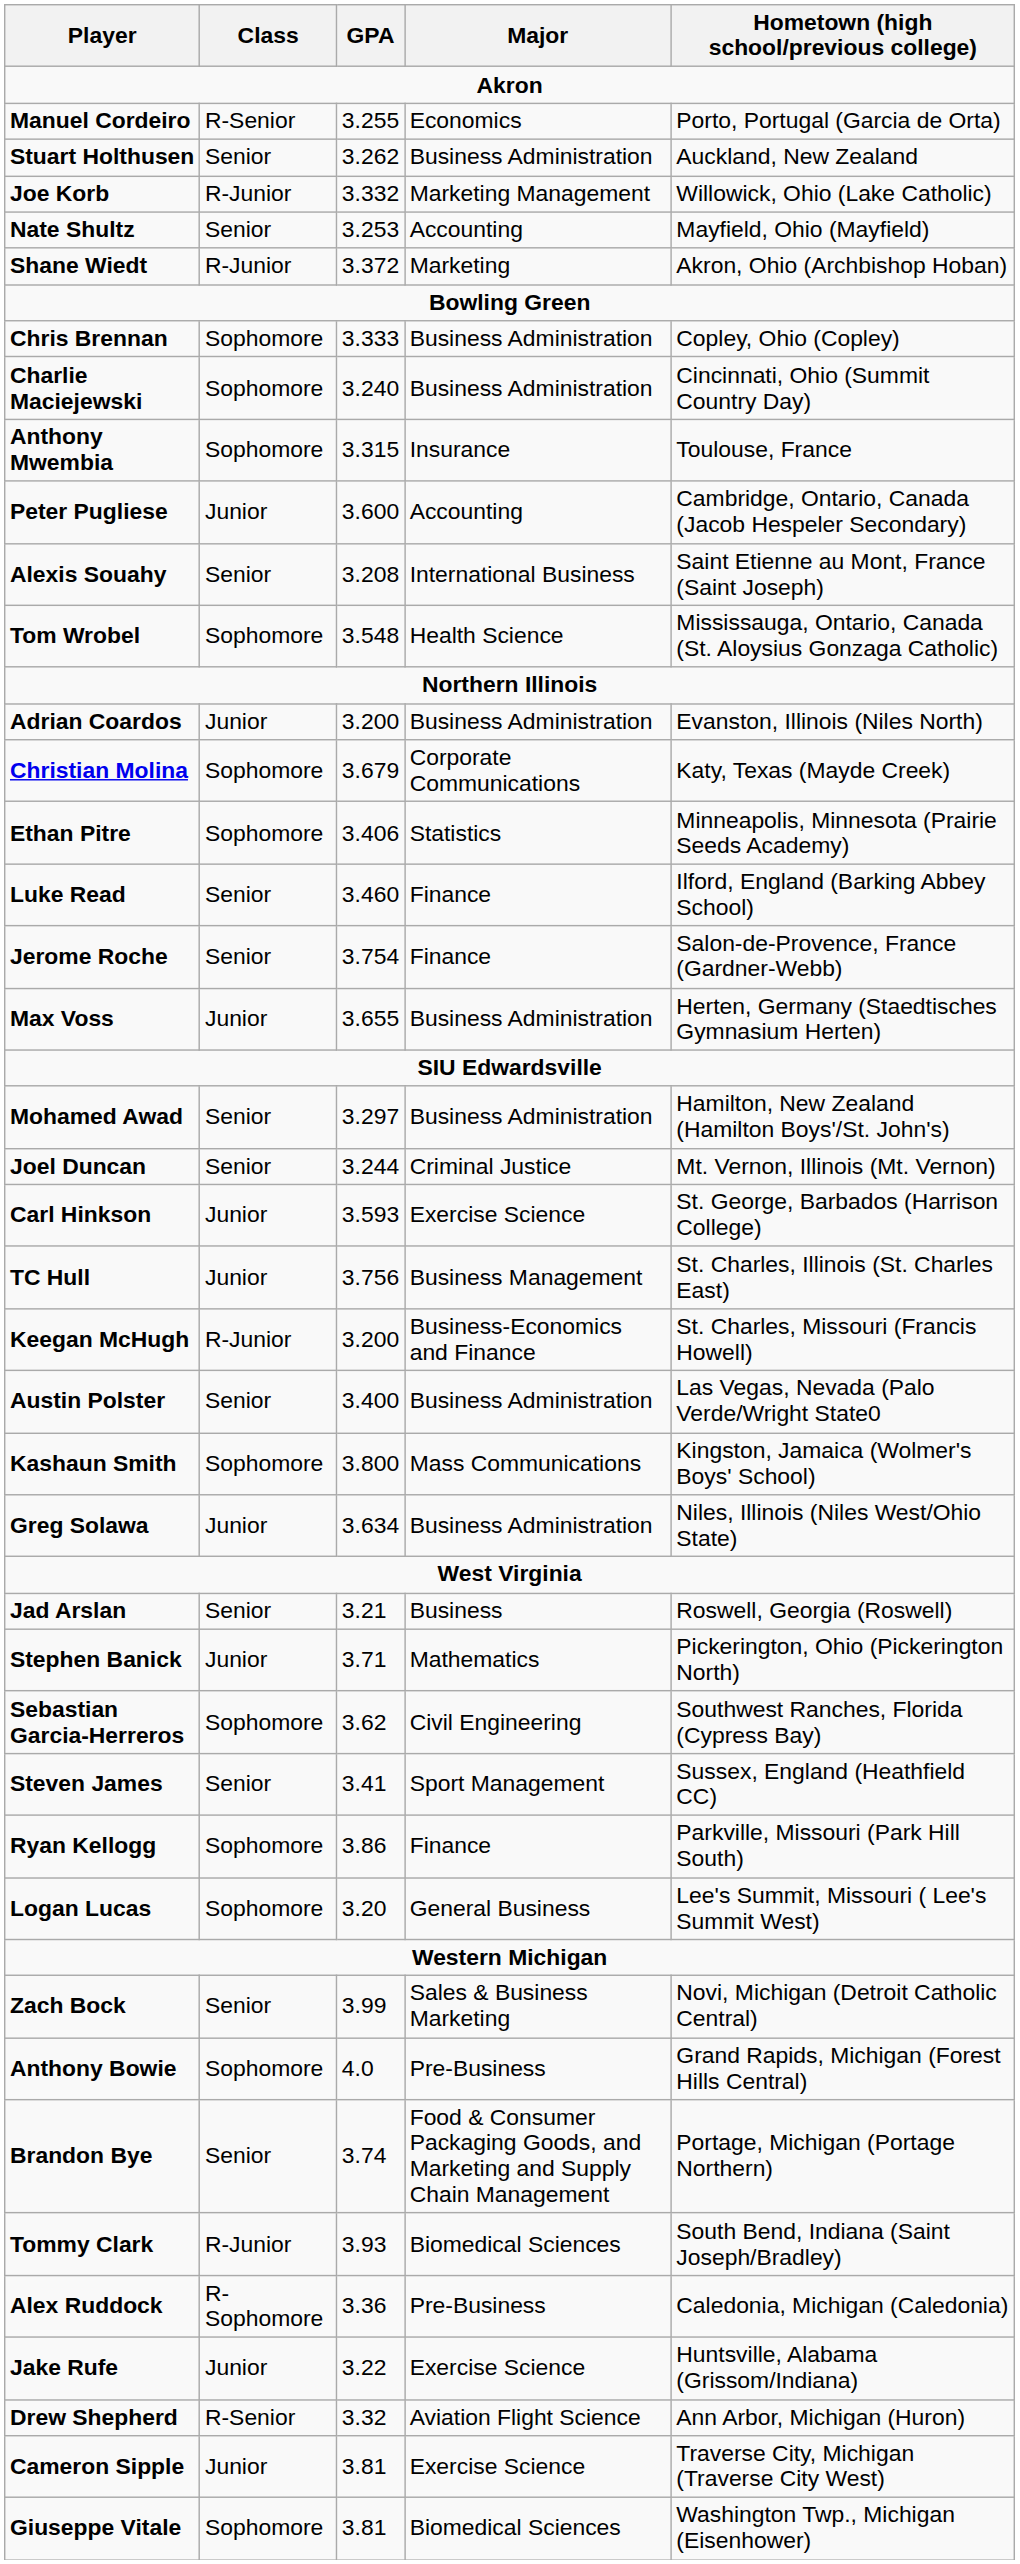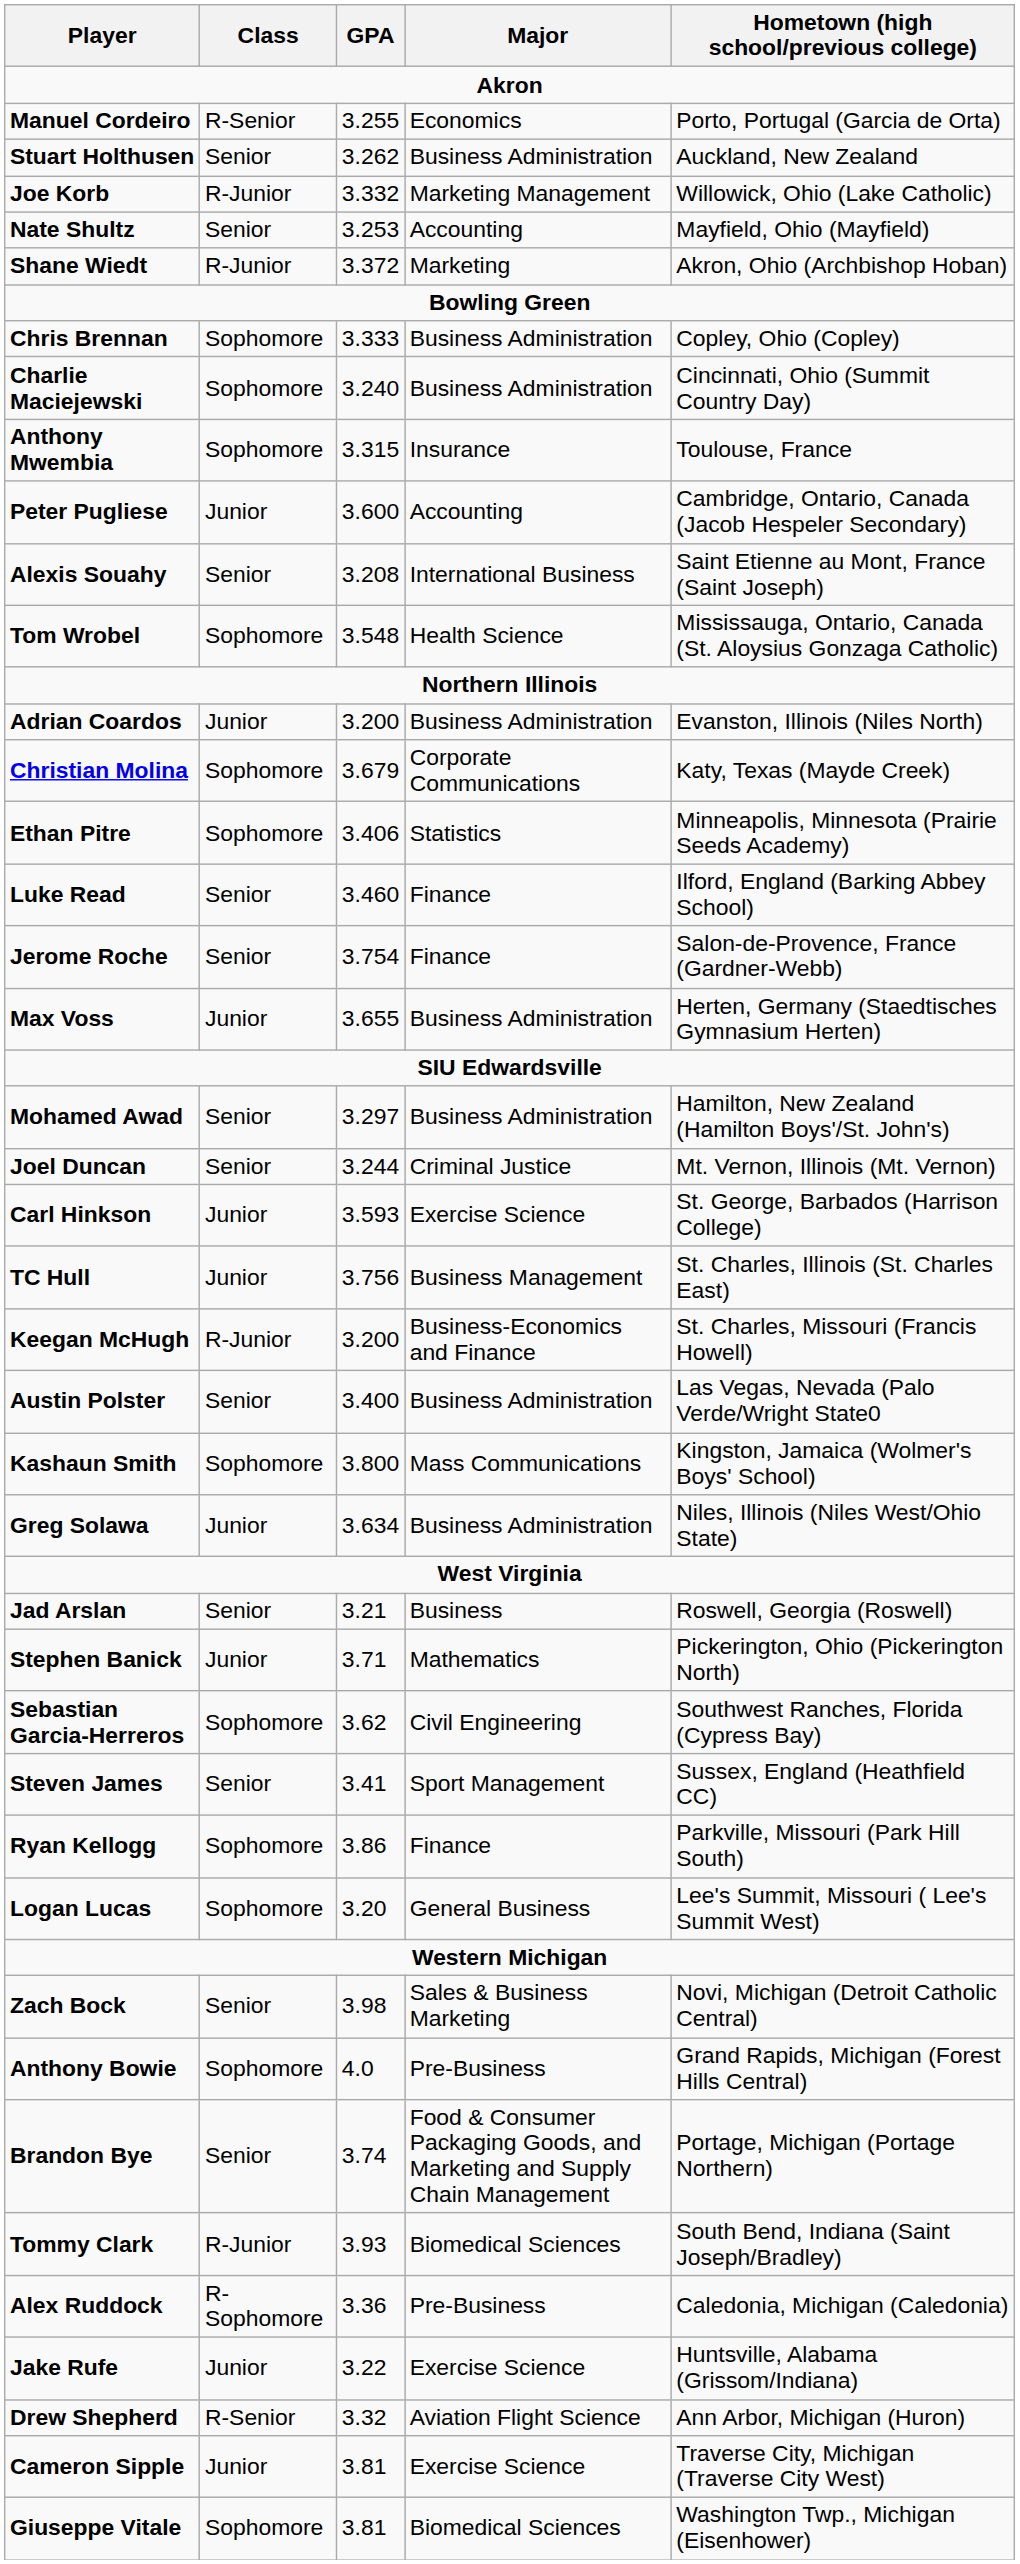(364, 2006) 3.99 -> (364, 2006) 3.98
